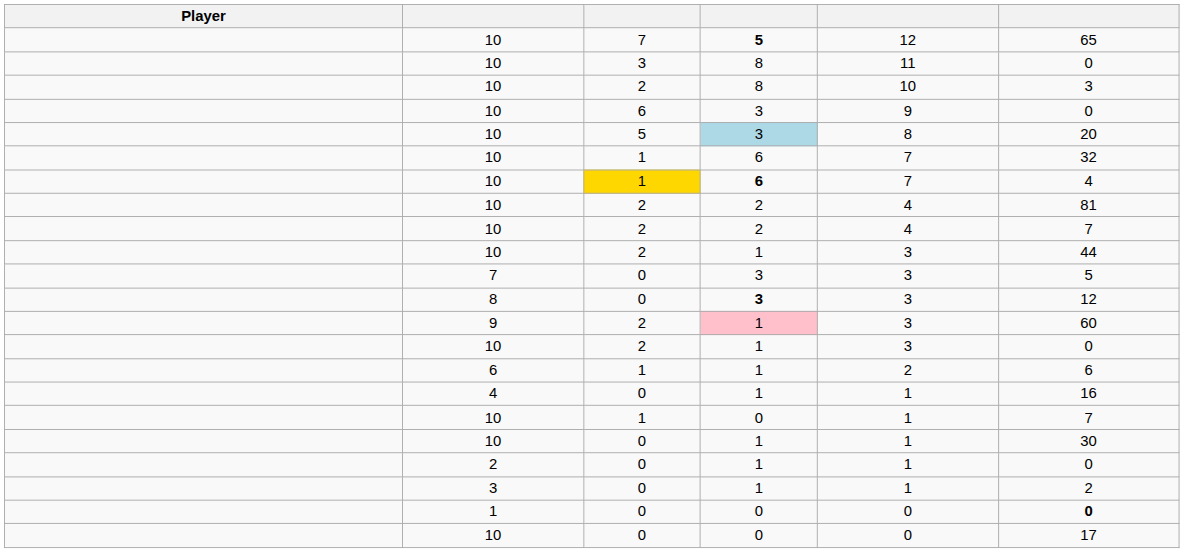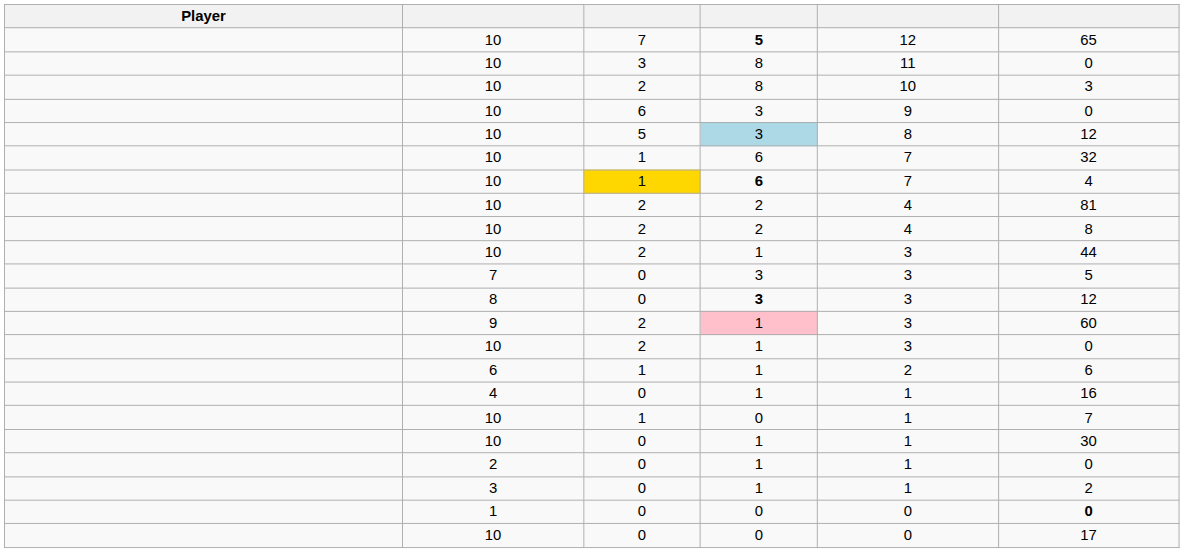(1089, 134) 20 -> (1089, 134) 12
(1089, 228) 7 -> (1089, 228) 8
